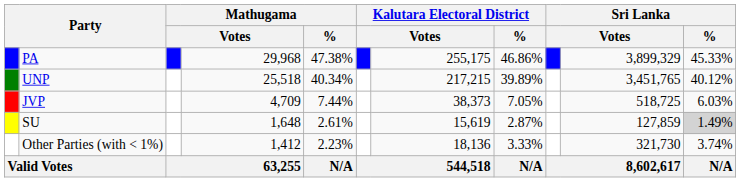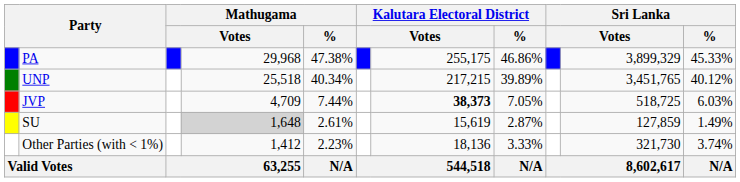(472, 101) normal -> (472, 101) bold
(285, 123) no background -> (285, 123) lightgrey background
(715, 123) lightgrey background -> (715, 123) no background
